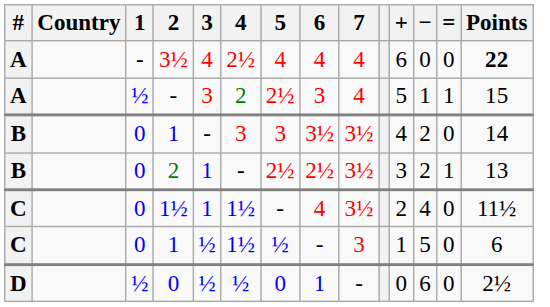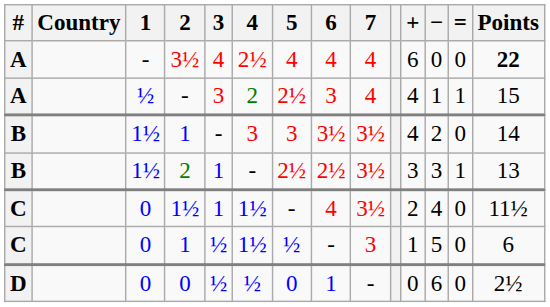(401, 95) 5 -> (413, 95) 4
(140, 133) 0 -> (146, 133) 1½
(140, 170) 0 -> (146, 170) 1½
(425, 170) 2 -> (436, 170) 3
(140, 282) ½ -> (146, 282) 0
